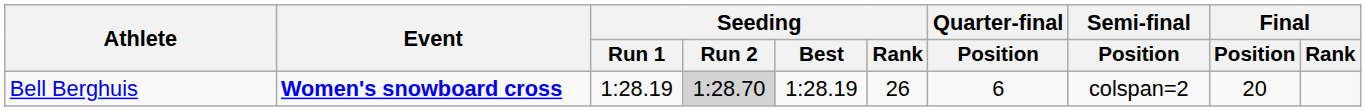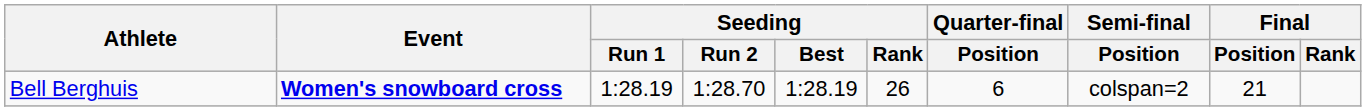(729, 89) lightgrey background -> (729, 89) no background
(1255, 89) 20 -> (1255, 89) 21
